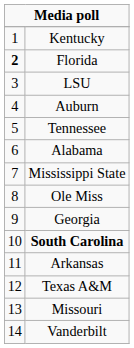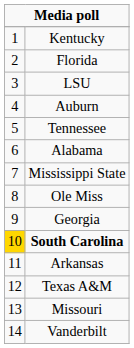(15, 60) bold -> (15, 60) normal
(15, 241) no background -> (15, 241) gold background
